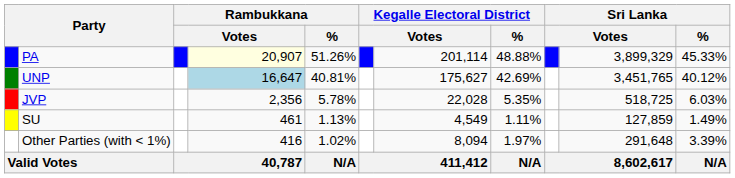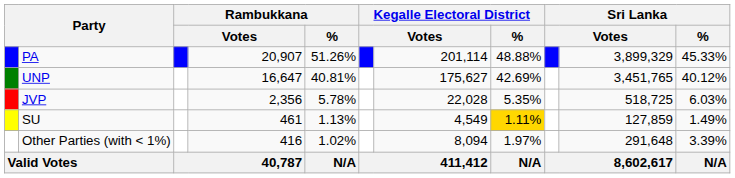(282, 57) lightyellow background -> (282, 57) no background
(282, 78) lightblue background -> (282, 78) no background
(523, 120) no background -> (523, 120) gold background
